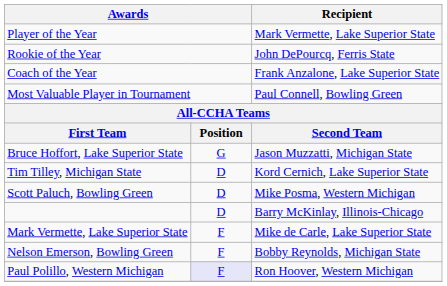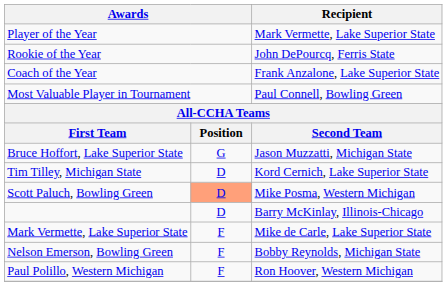(221, 192) no background -> (221, 192) lightsalmon background
(221, 271) lavender background -> (221, 271) no background
